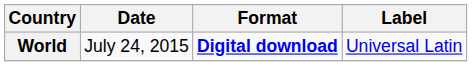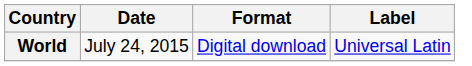(267, 46) bold -> (262, 46) normal
